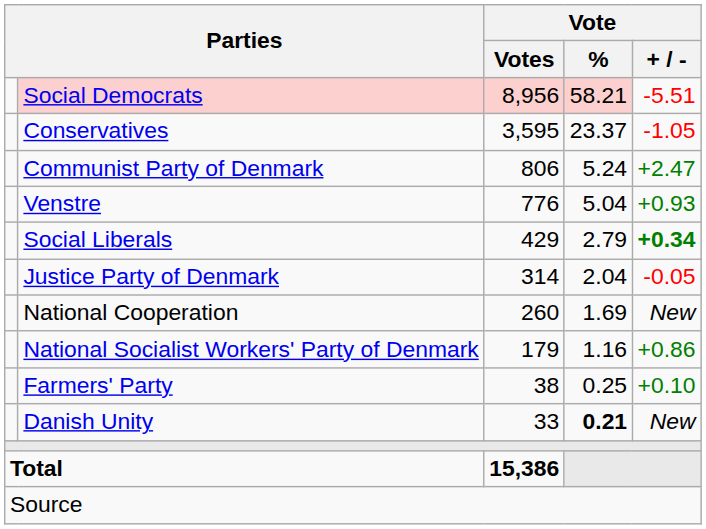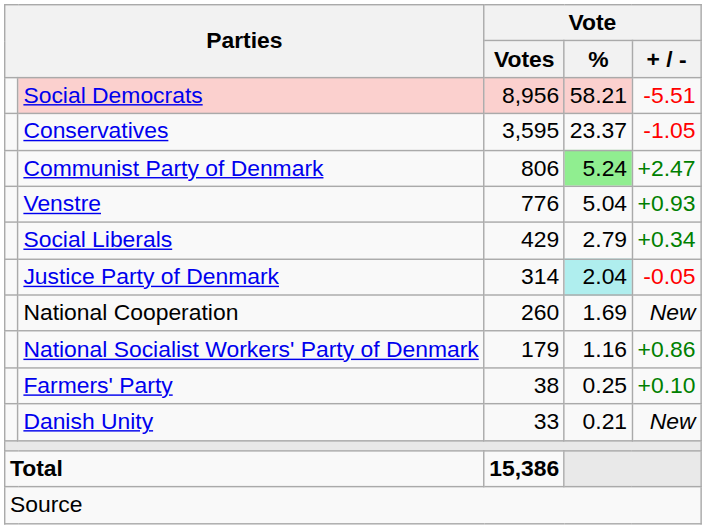(605, 167) no background -> (605, 167) lightgreen background
(667, 240) bold -> (667, 240) normal
(605, 276) no background -> (605, 276) paleturquoise background
(605, 421) bold -> (605, 421) normal
